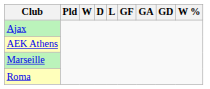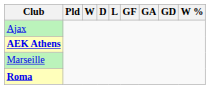(32, 44) normal -> (34, 44) bold
(19, 76) normal -> (20, 76) bold
